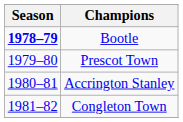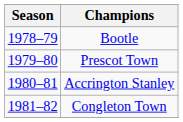(33, 38) bold -> (33, 38) normal
